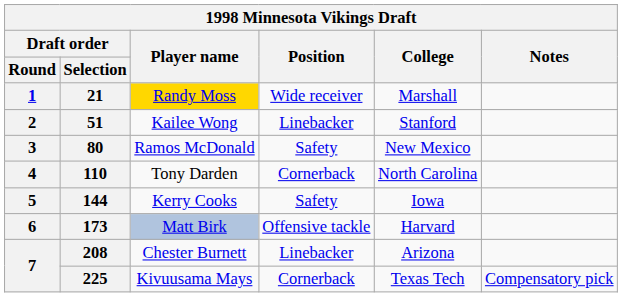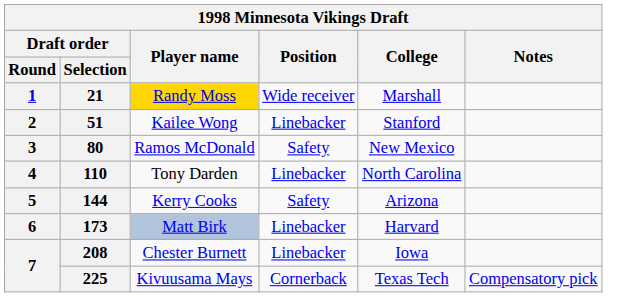(316, 174) Cornerback -> (308, 174) Linebacker
(428, 200) Iowa -> (412, 200) Arizona
(316, 226) Offensive tackle -> (308, 226) Linebacker
(428, 252) Arizona -> (412, 252) Iowa
